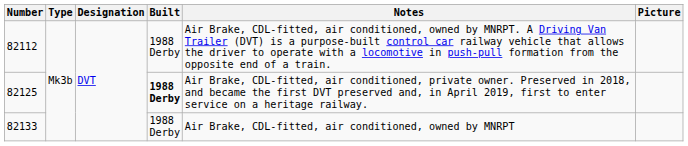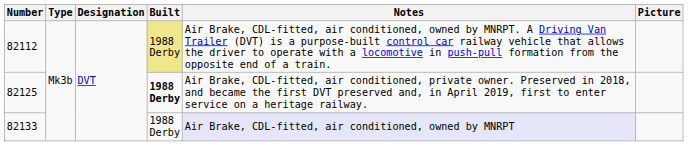(165, 47) no background -> (165, 47) khaki background
(350, 127) no background -> (350, 127) lavender background
